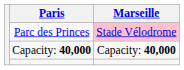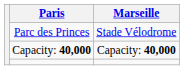(136, 31) pink background -> (136, 31) no background
